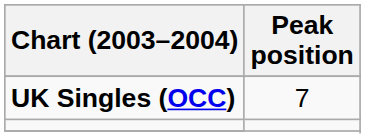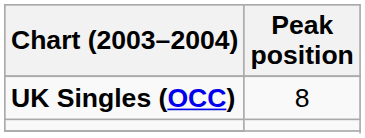(302, 97) 7 -> (302, 97) 8
